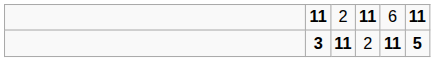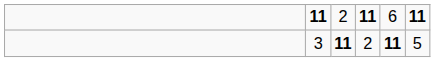(318, 43) bold -> (318, 43) normal
(417, 43) bold -> (417, 43) normal
